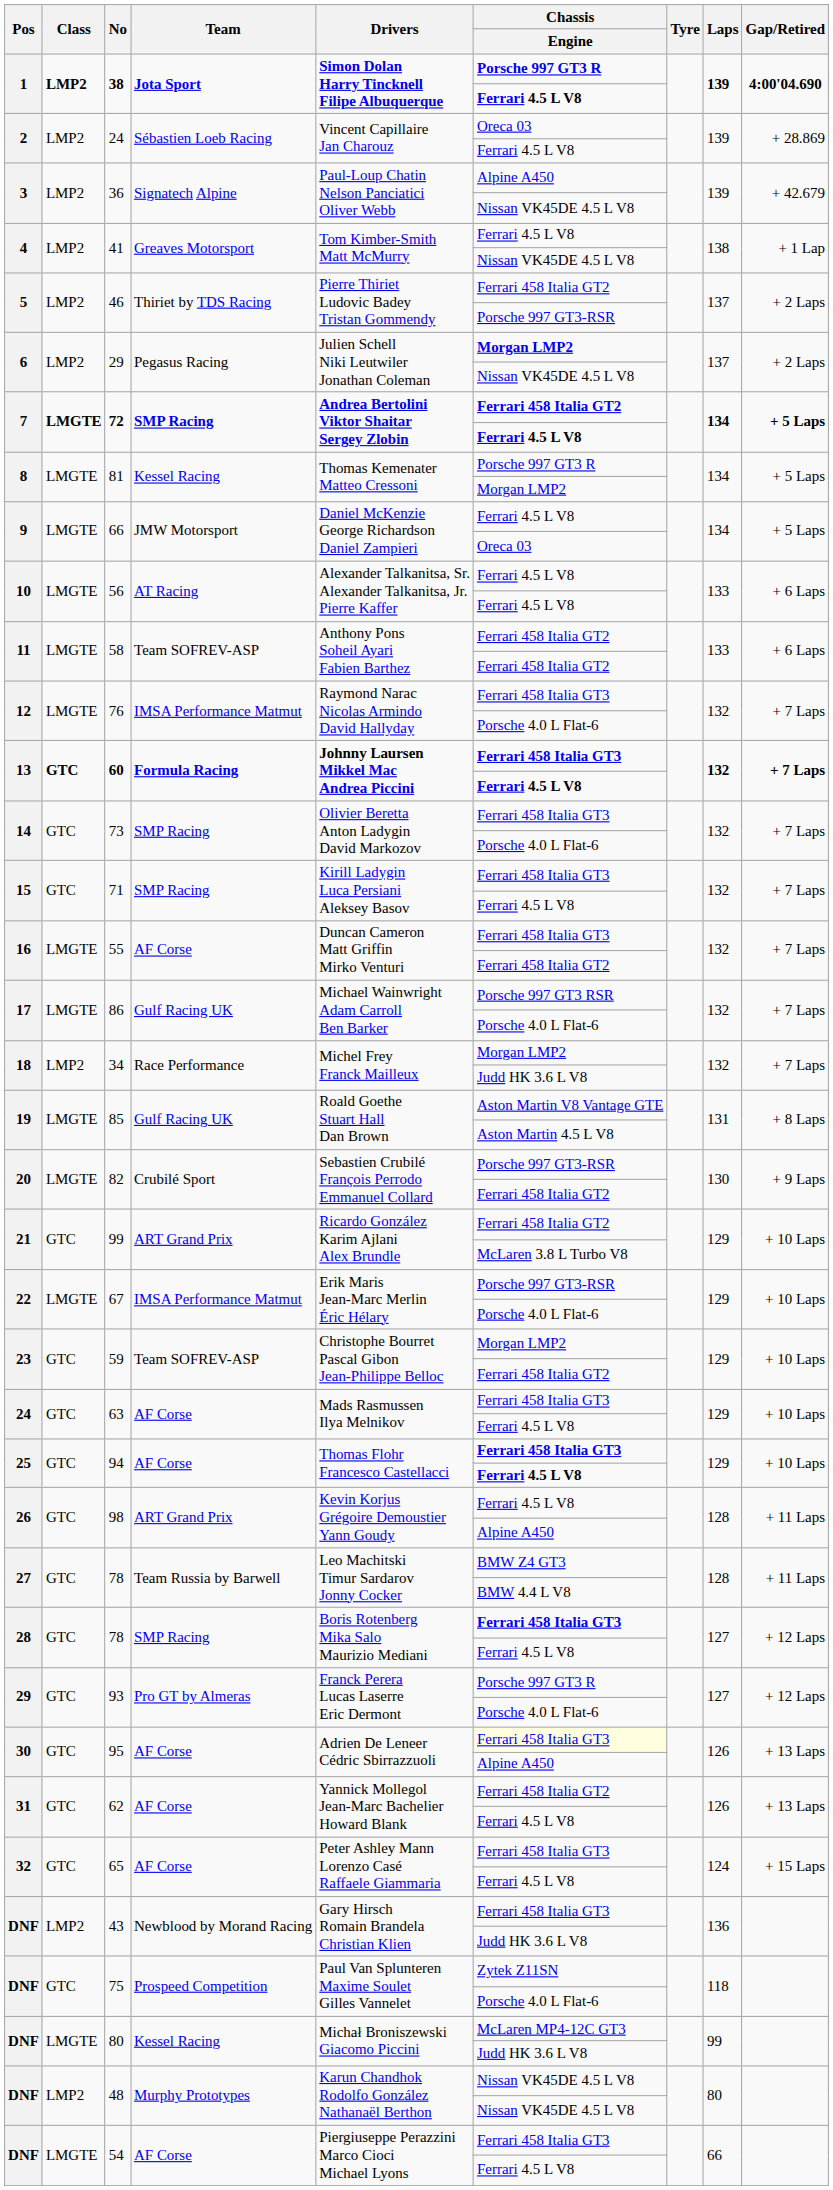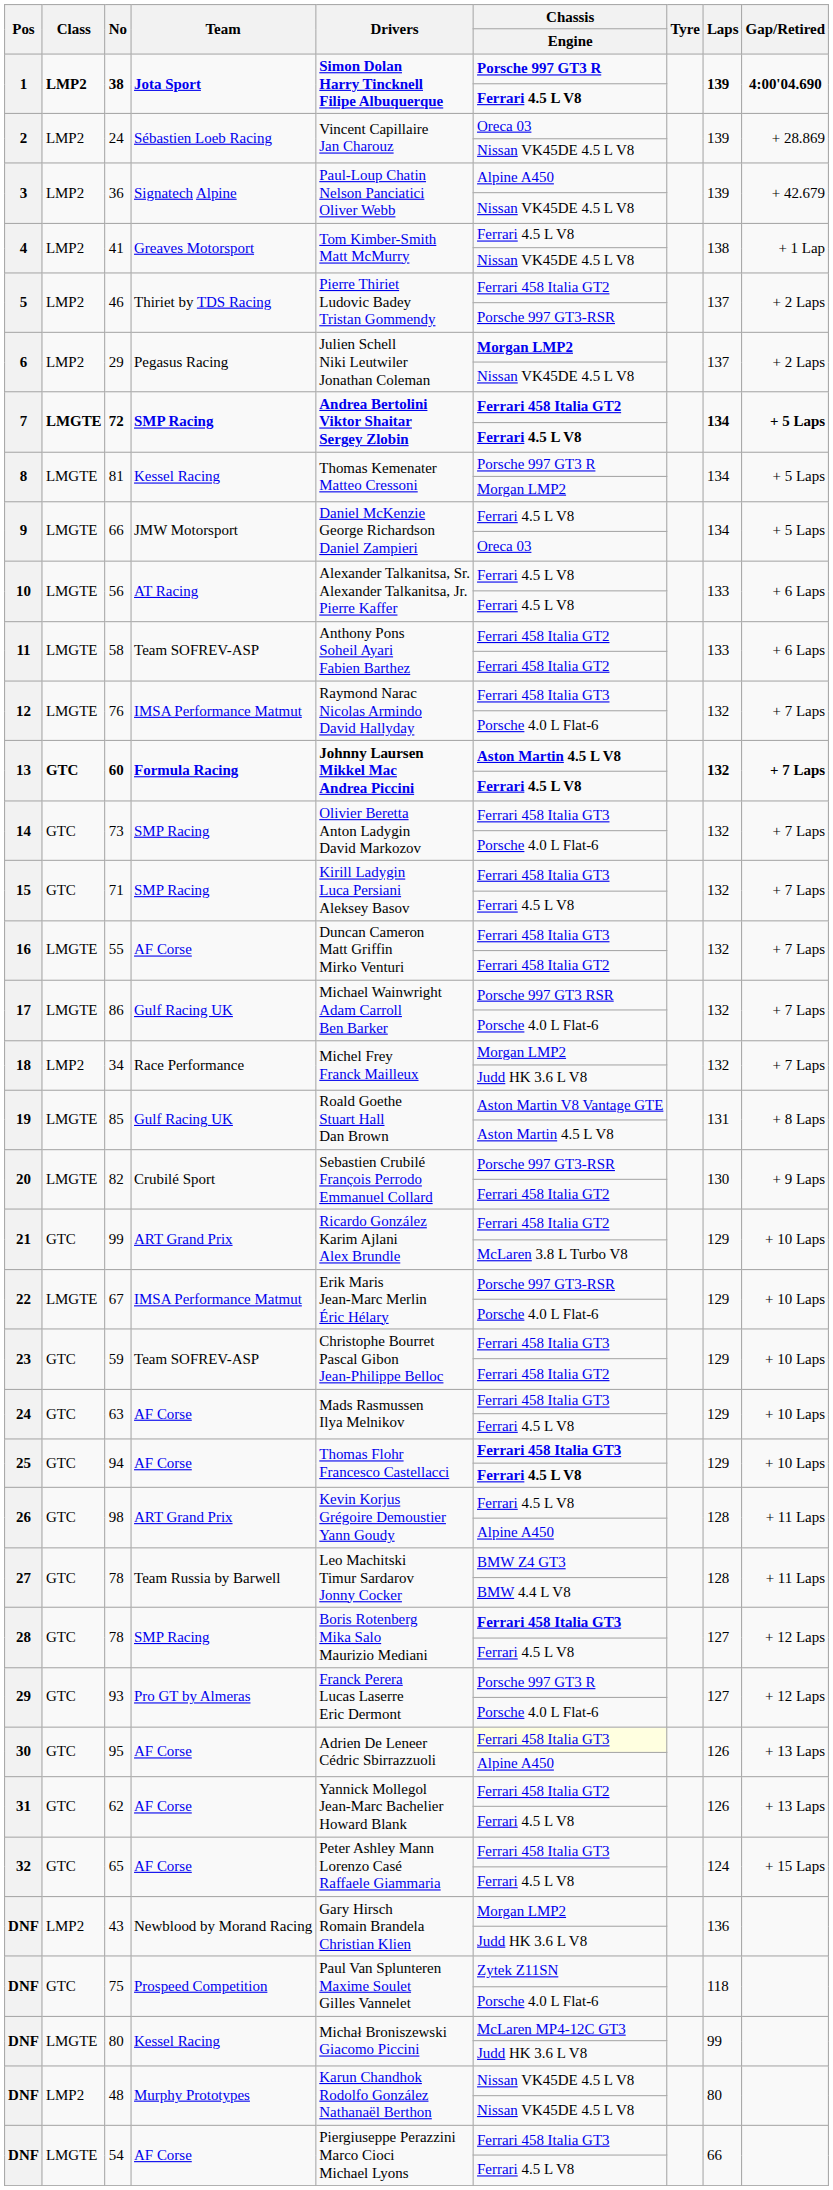(526, 150) Ferrari 4.5 L V8 -> (556, 150) Nissan VK45DE 4.5 L V8
(549, 755) Ferrari 458 Italia GT3 -> (549, 755) Aston Martin 4.5 L V8
(522, 1343) Morgan LMP2 -> (543, 1343) Ferrari 458 Italia GT3
(543, 1910) Ferrari 458 Italia GT3 -> (522, 1910) Morgan LMP2
